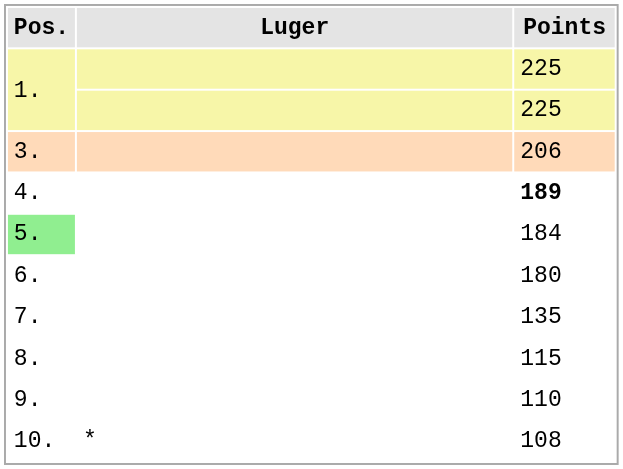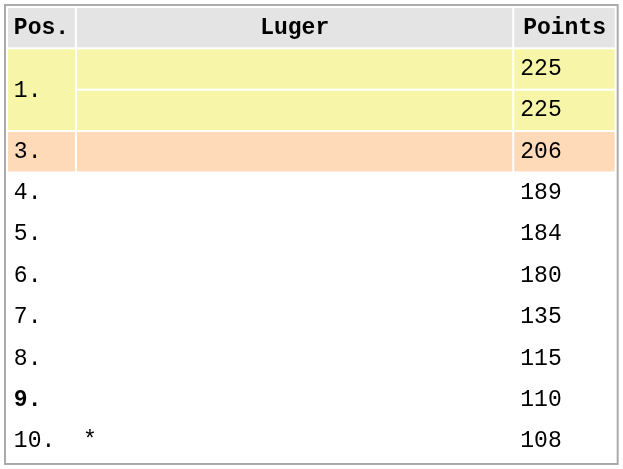(541, 193) bold -> (541, 193) normal
(28, 234) lightgreen background -> (28, 234) no background
(28, 400) normal -> (28, 400) bold
